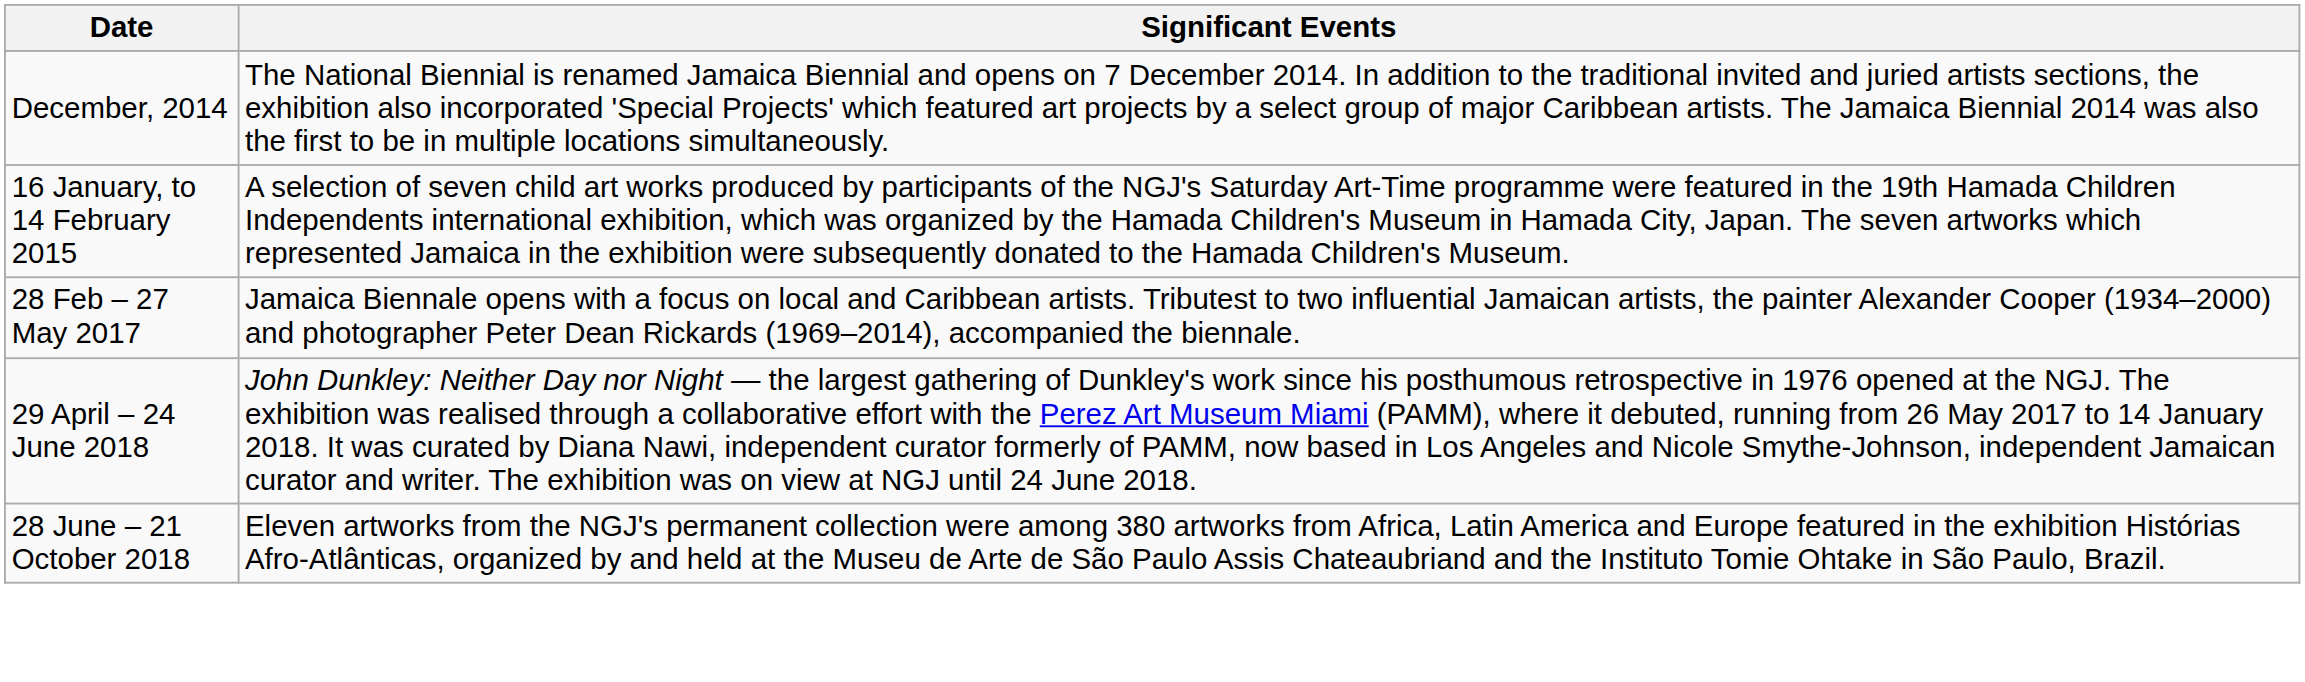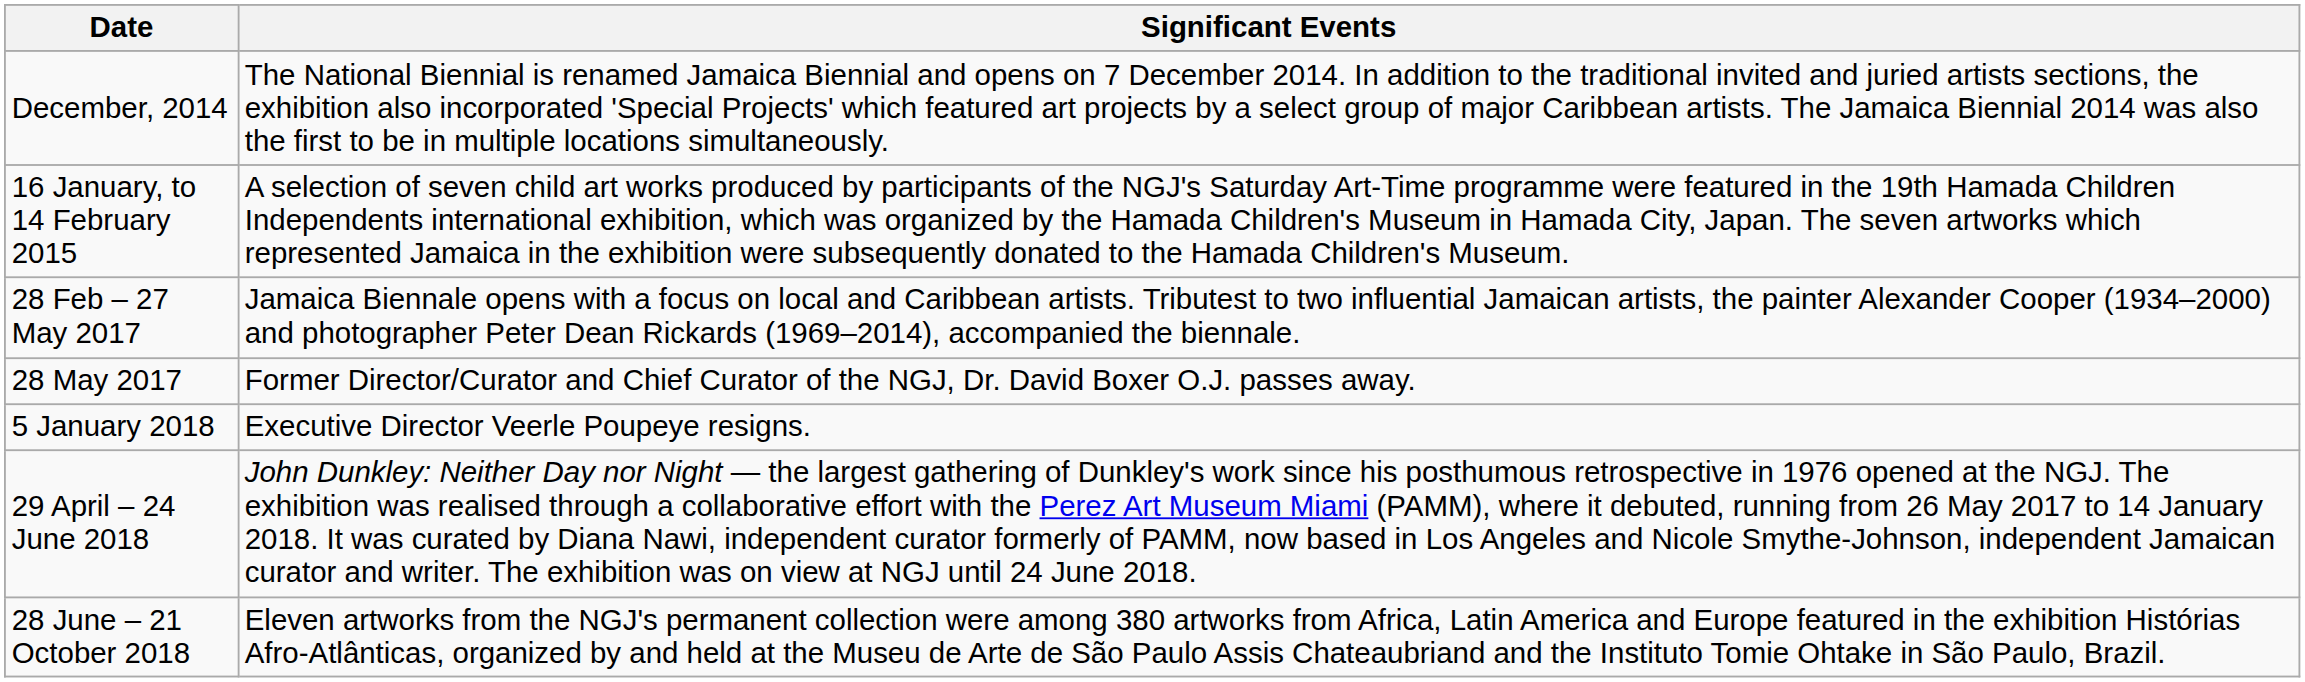+ row: (97, 380)
+ row: (113, 426)
